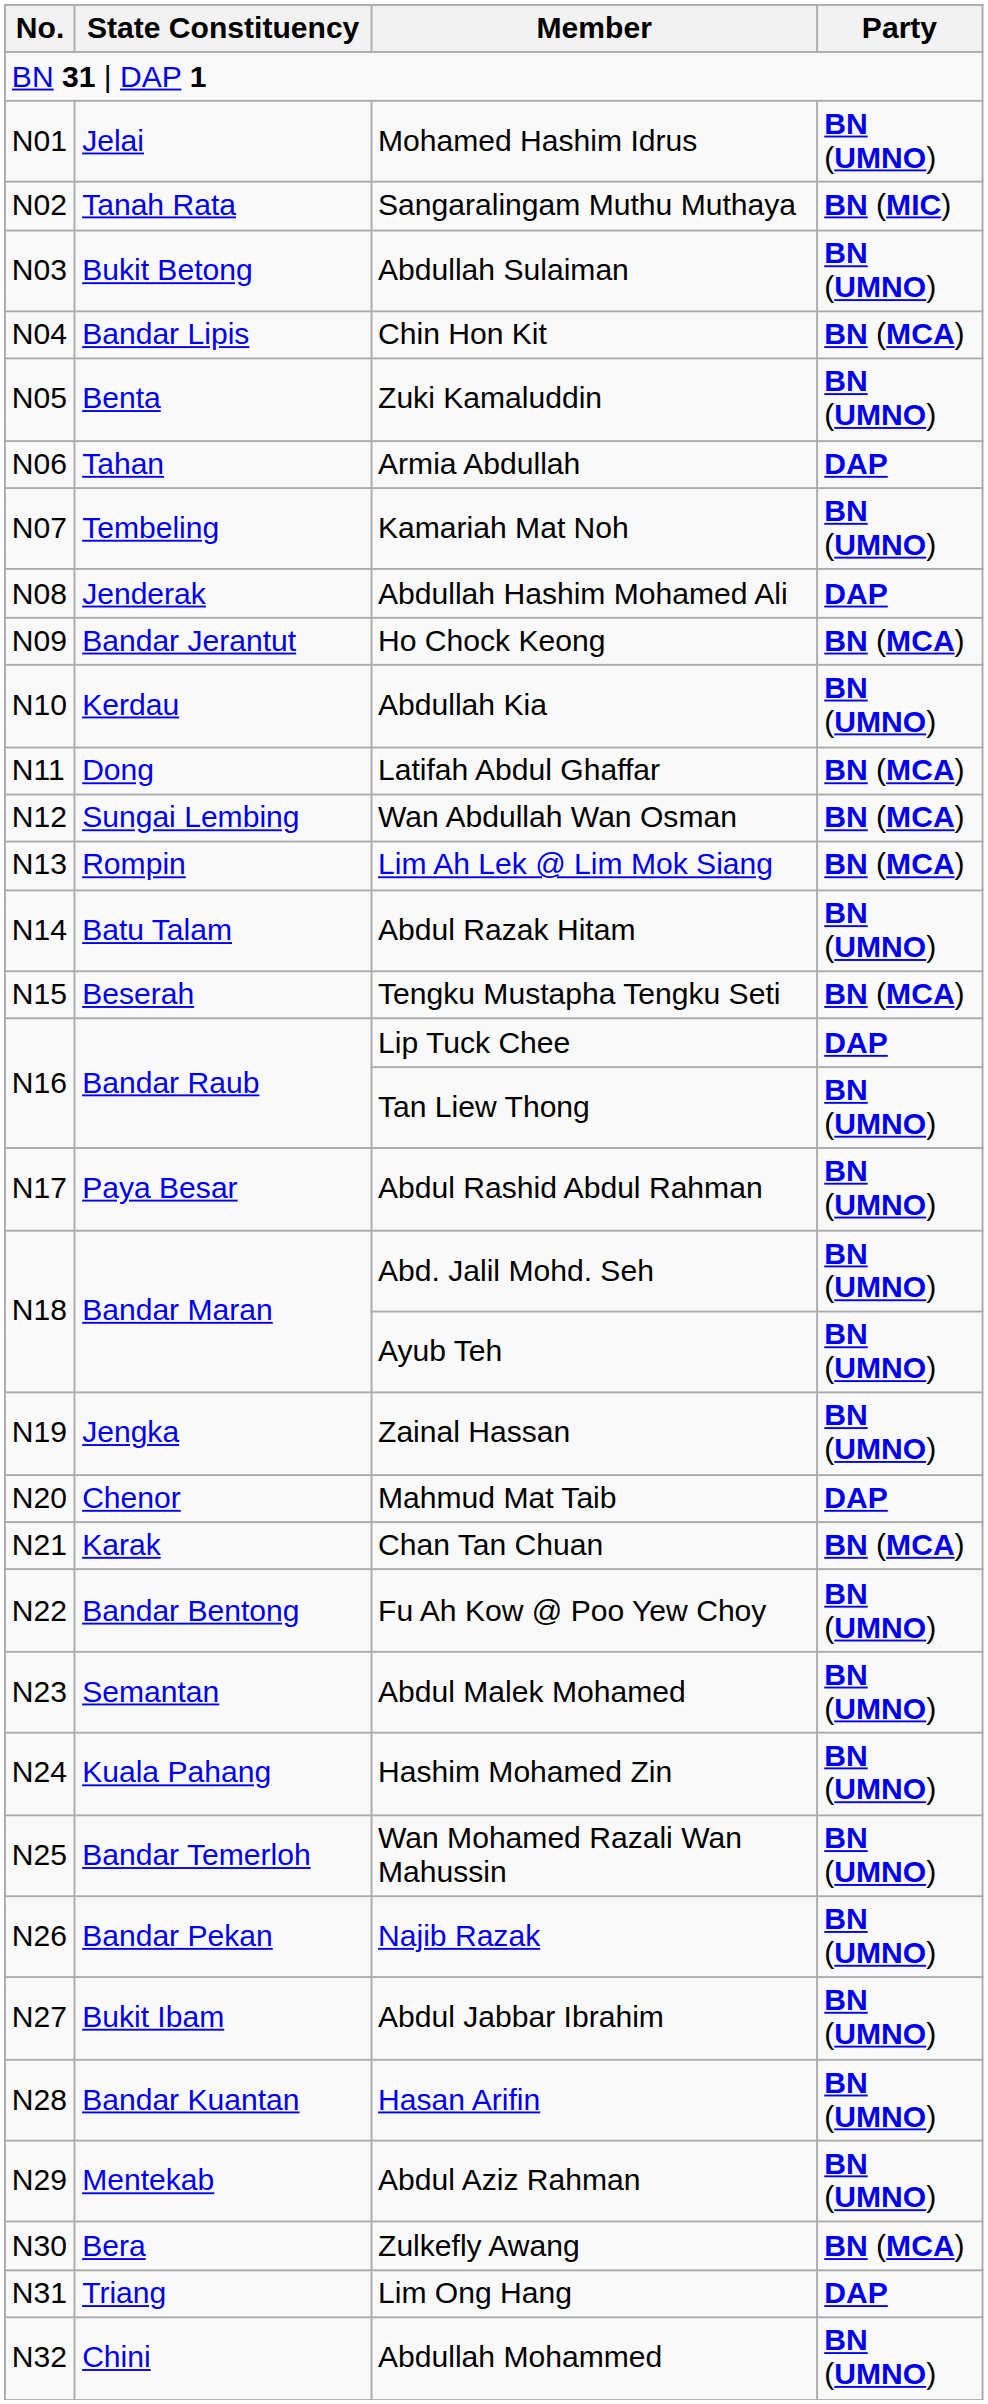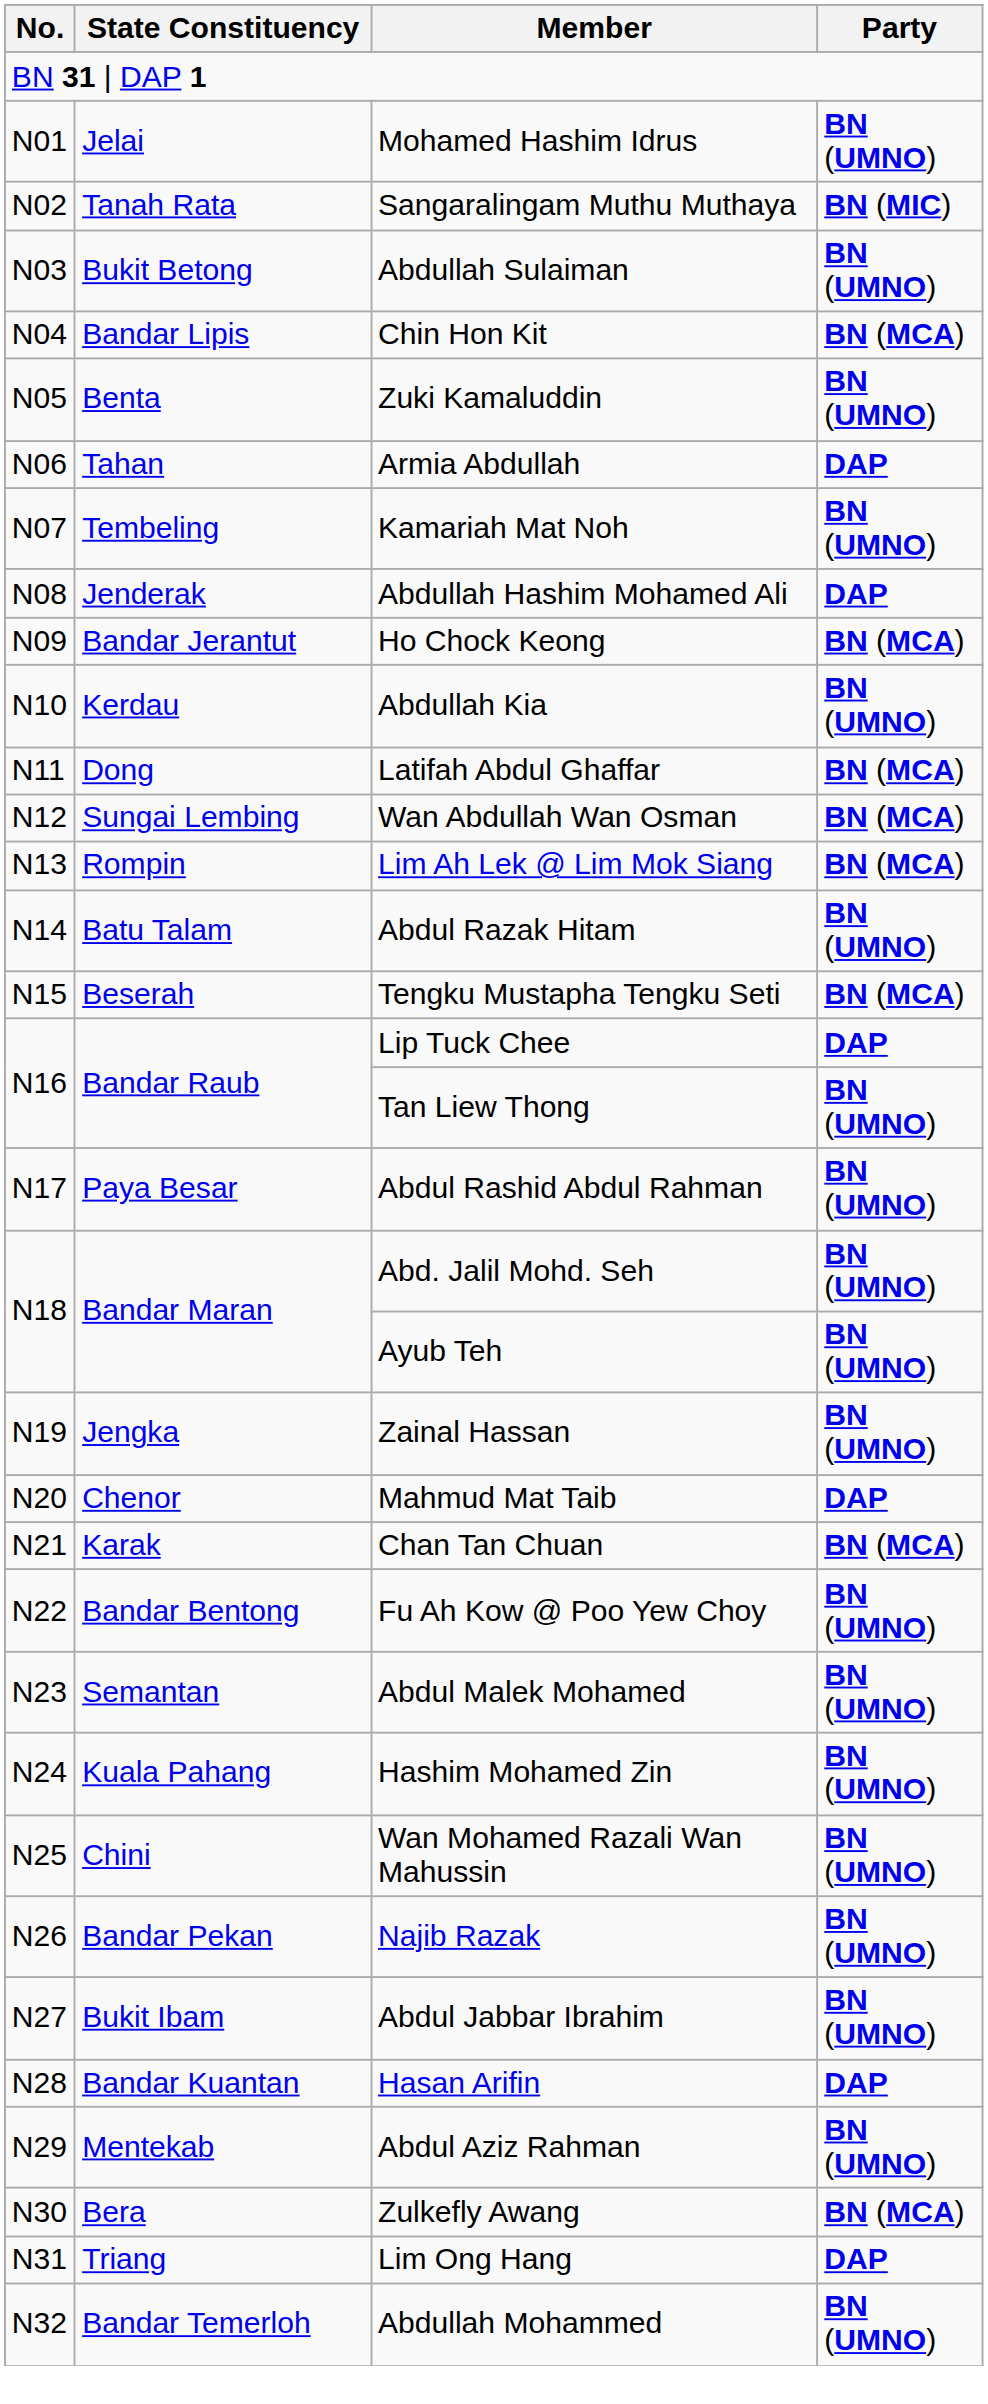(196, 1854) Bandar Temerloh -> (116, 1854) Chini
(880, 2099) BN (UMNO) -> (856, 2082) DAP
(116, 2357) Chini -> (196, 2324) Bandar Temerloh
